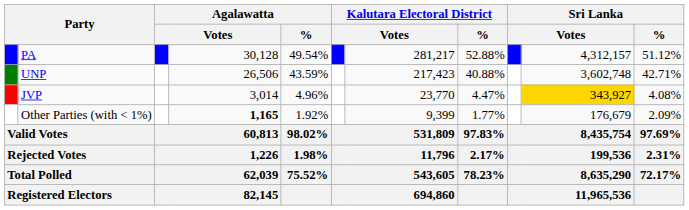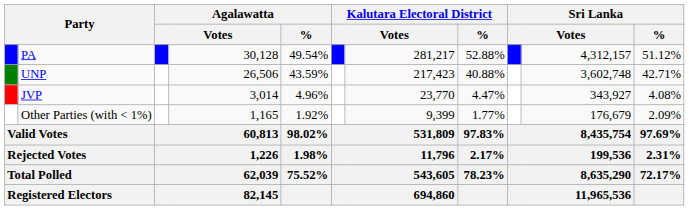(611, 94) gold background -> (611, 94) no background
(264, 114) bold -> (264, 114) normal
